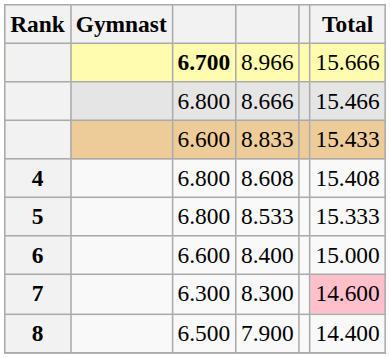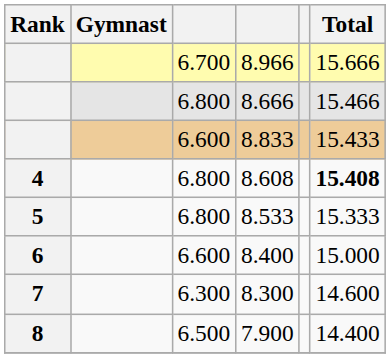(204, 62) bold -> (204, 62) normal
(348, 178) normal -> (348, 178) bold
(348, 294) pink background -> (348, 294) no background
